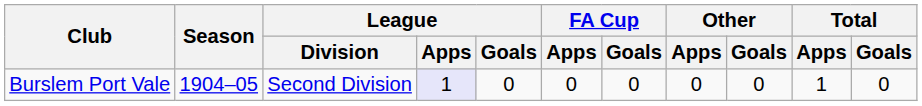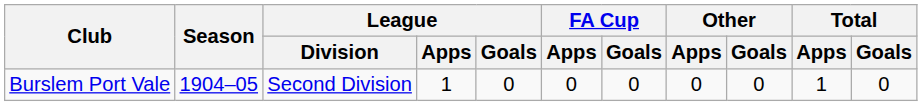(446, 84) lavender background -> (446, 84) no background
